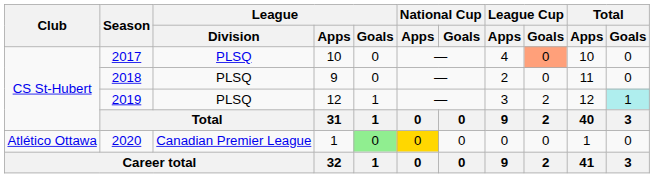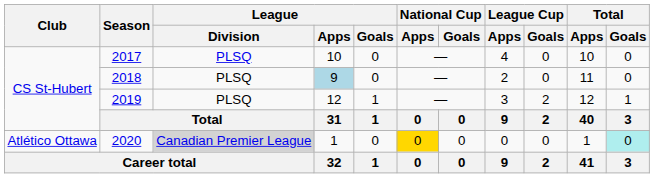(546, 57) lightsalmon background -> (546, 57) no background
(334, 78) no background -> (334, 78) lightblue background
(628, 99) paleturquoise background -> (628, 99) no background
(234, 141) no background -> (234, 141) lightgrey background
(375, 141) lightgreen background -> (375, 141) no background
(628, 141) no background -> (628, 141) paleturquoise background
